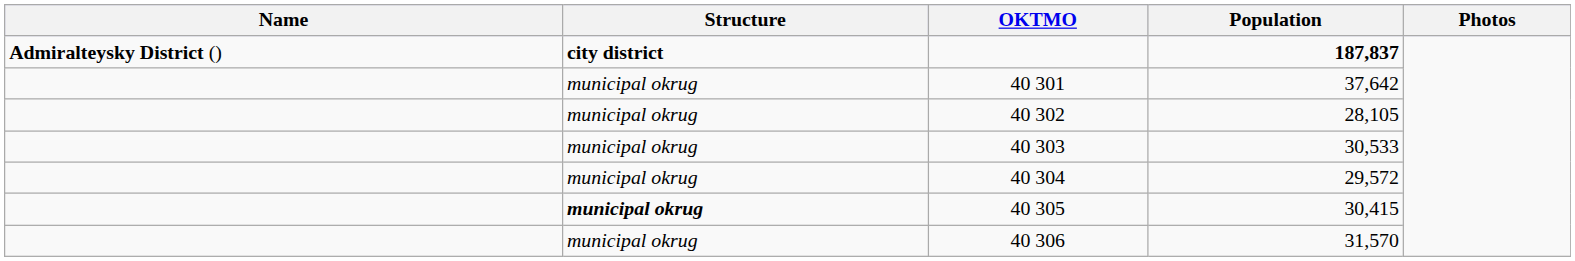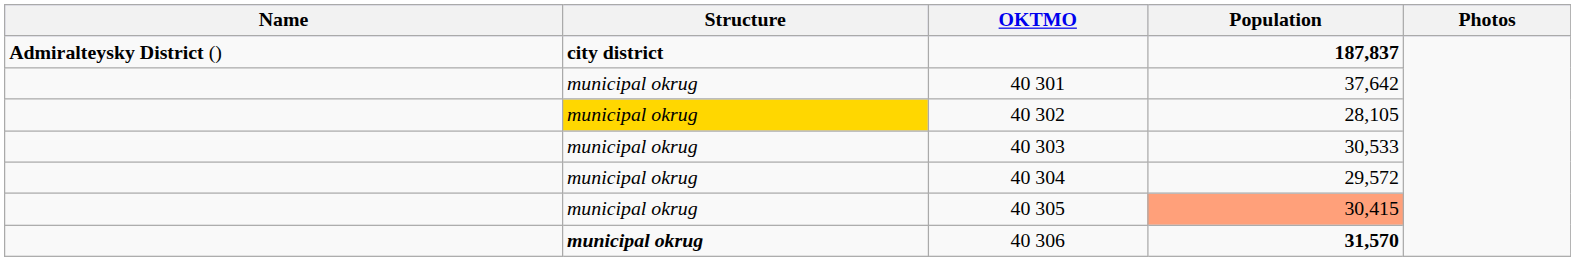(632, 114) no background -> (632, 114) gold background
(635, 209) bold -> (632, 209) normal
(1372, 209) no background -> (1372, 209) lightsalmon background
(632, 240) normal -> (635, 240) bold
(1372, 240) normal -> (1372, 240) bold
